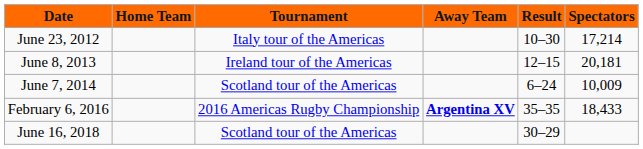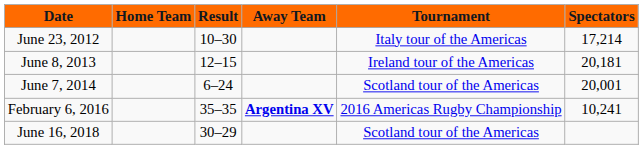columns swapped: (542, 16) <-> (309, 16)
(602, 86) 10,009 -> (602, 86) 20,001
(602, 109) 18,433 -> (602, 109) 10,241
